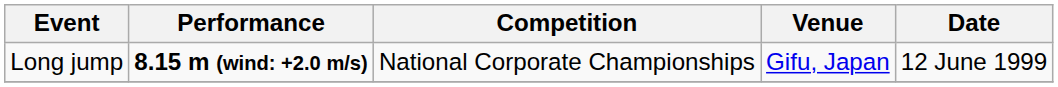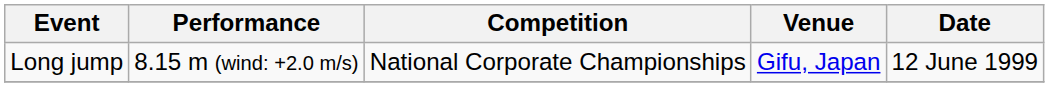(251, 61) bold -> (246, 61) normal
